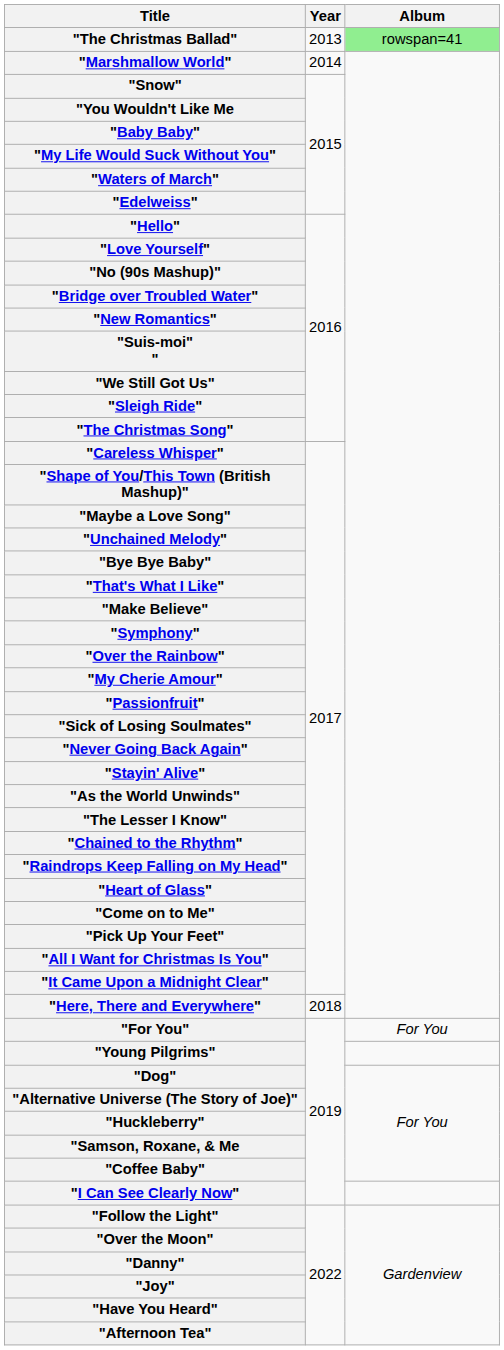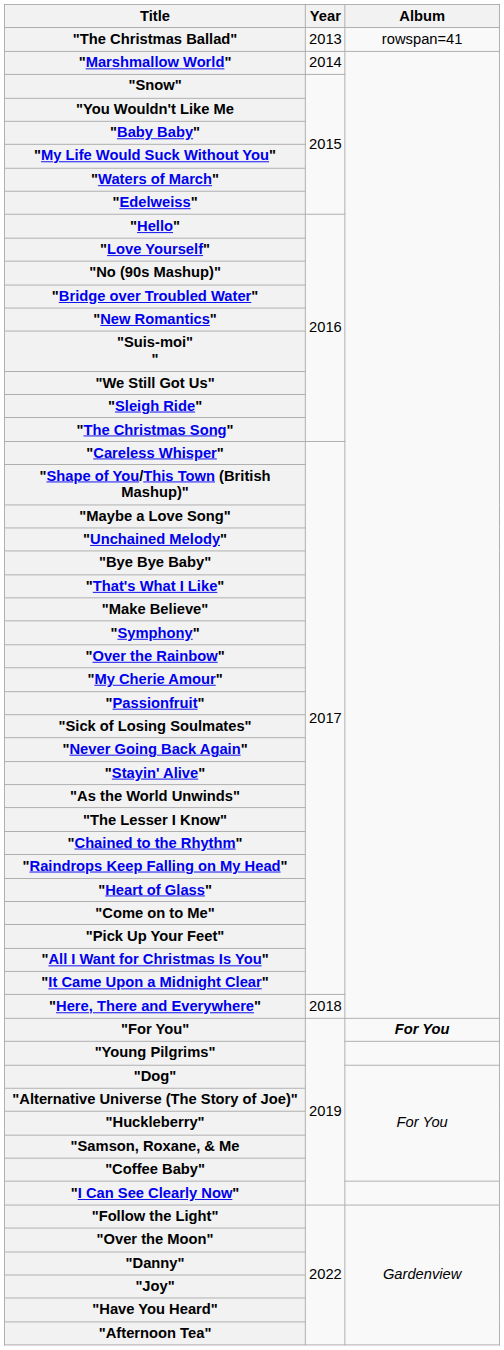(422, 39) lightgreen background -> (422, 39) no background
(422, 1029) normal -> (422, 1029) bold
